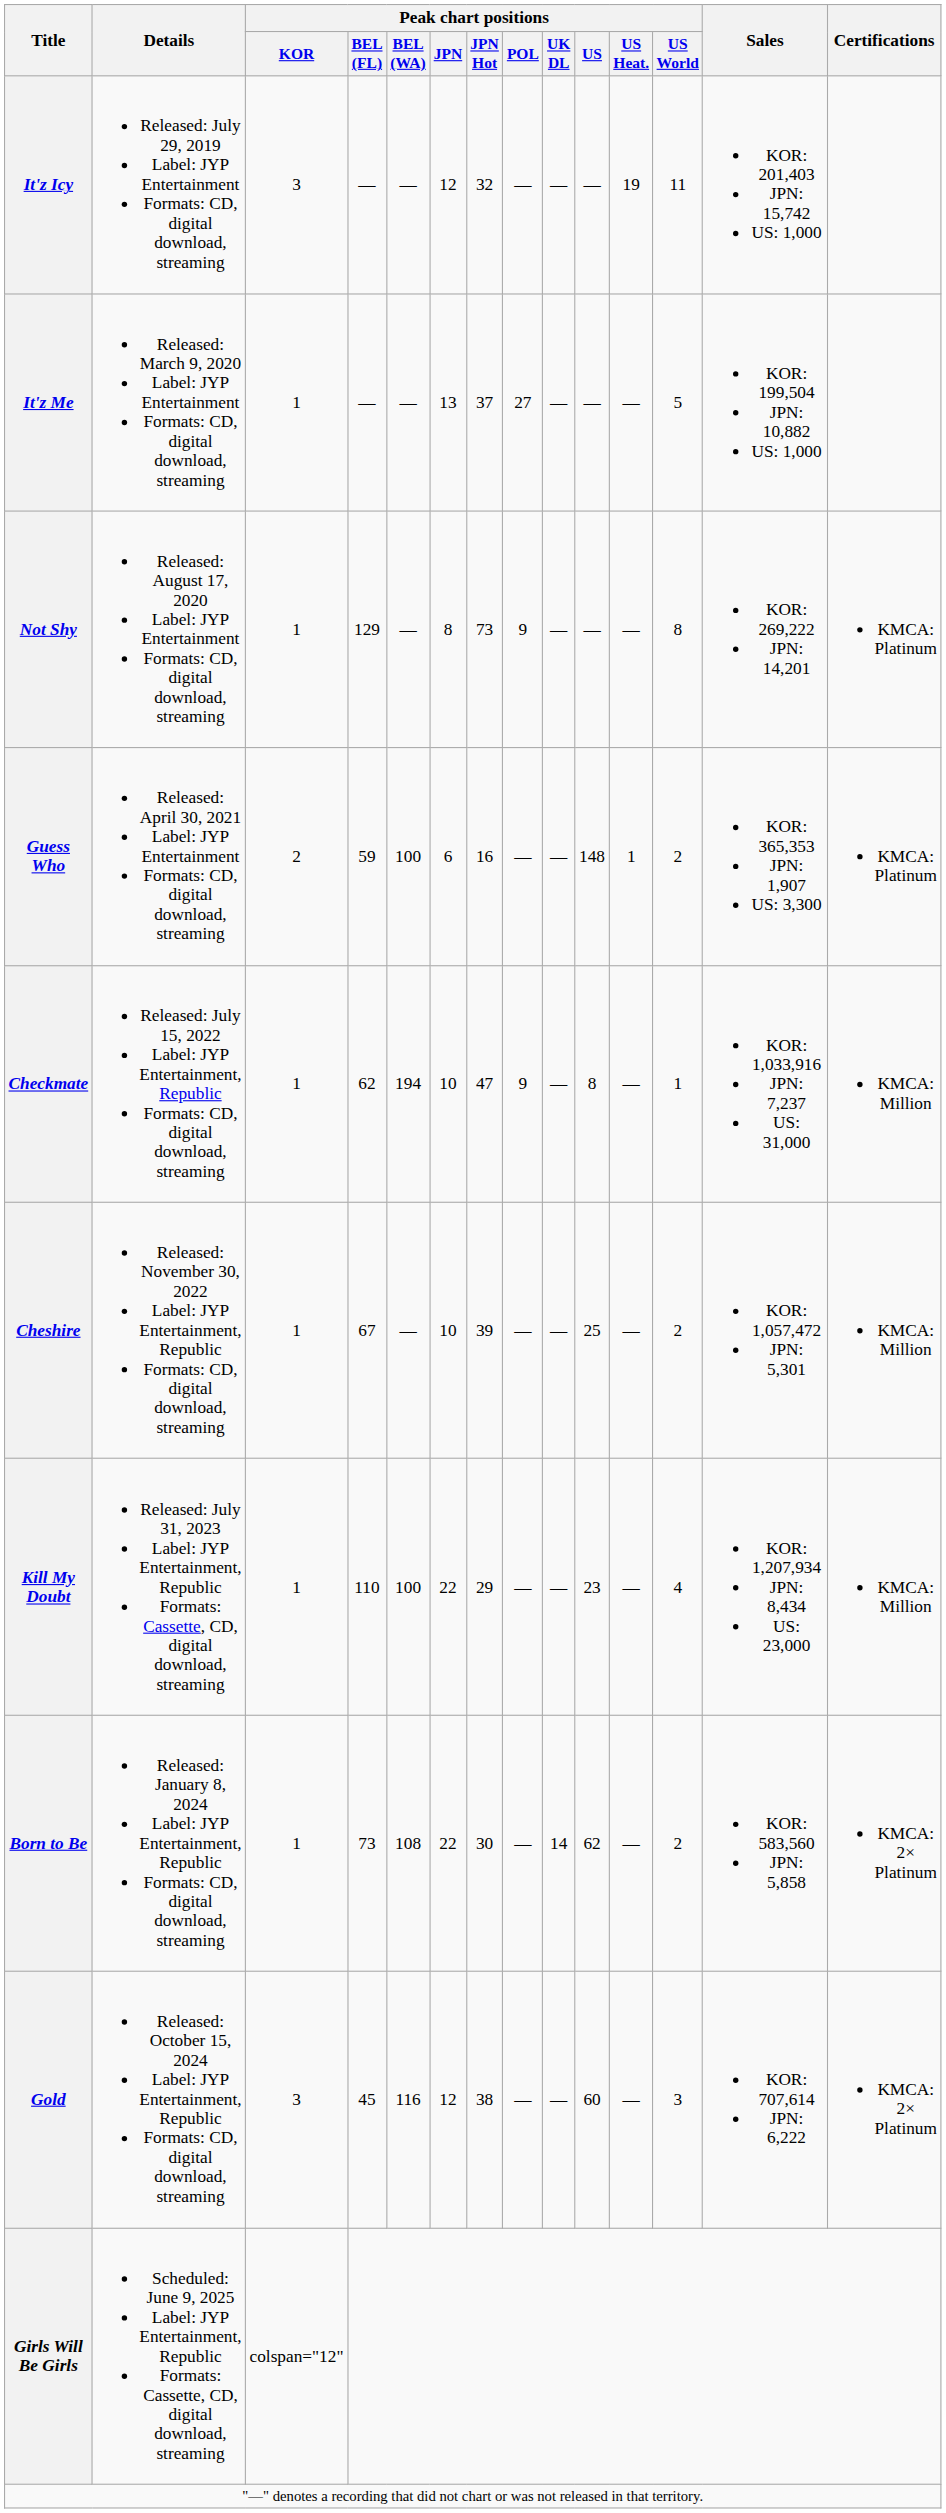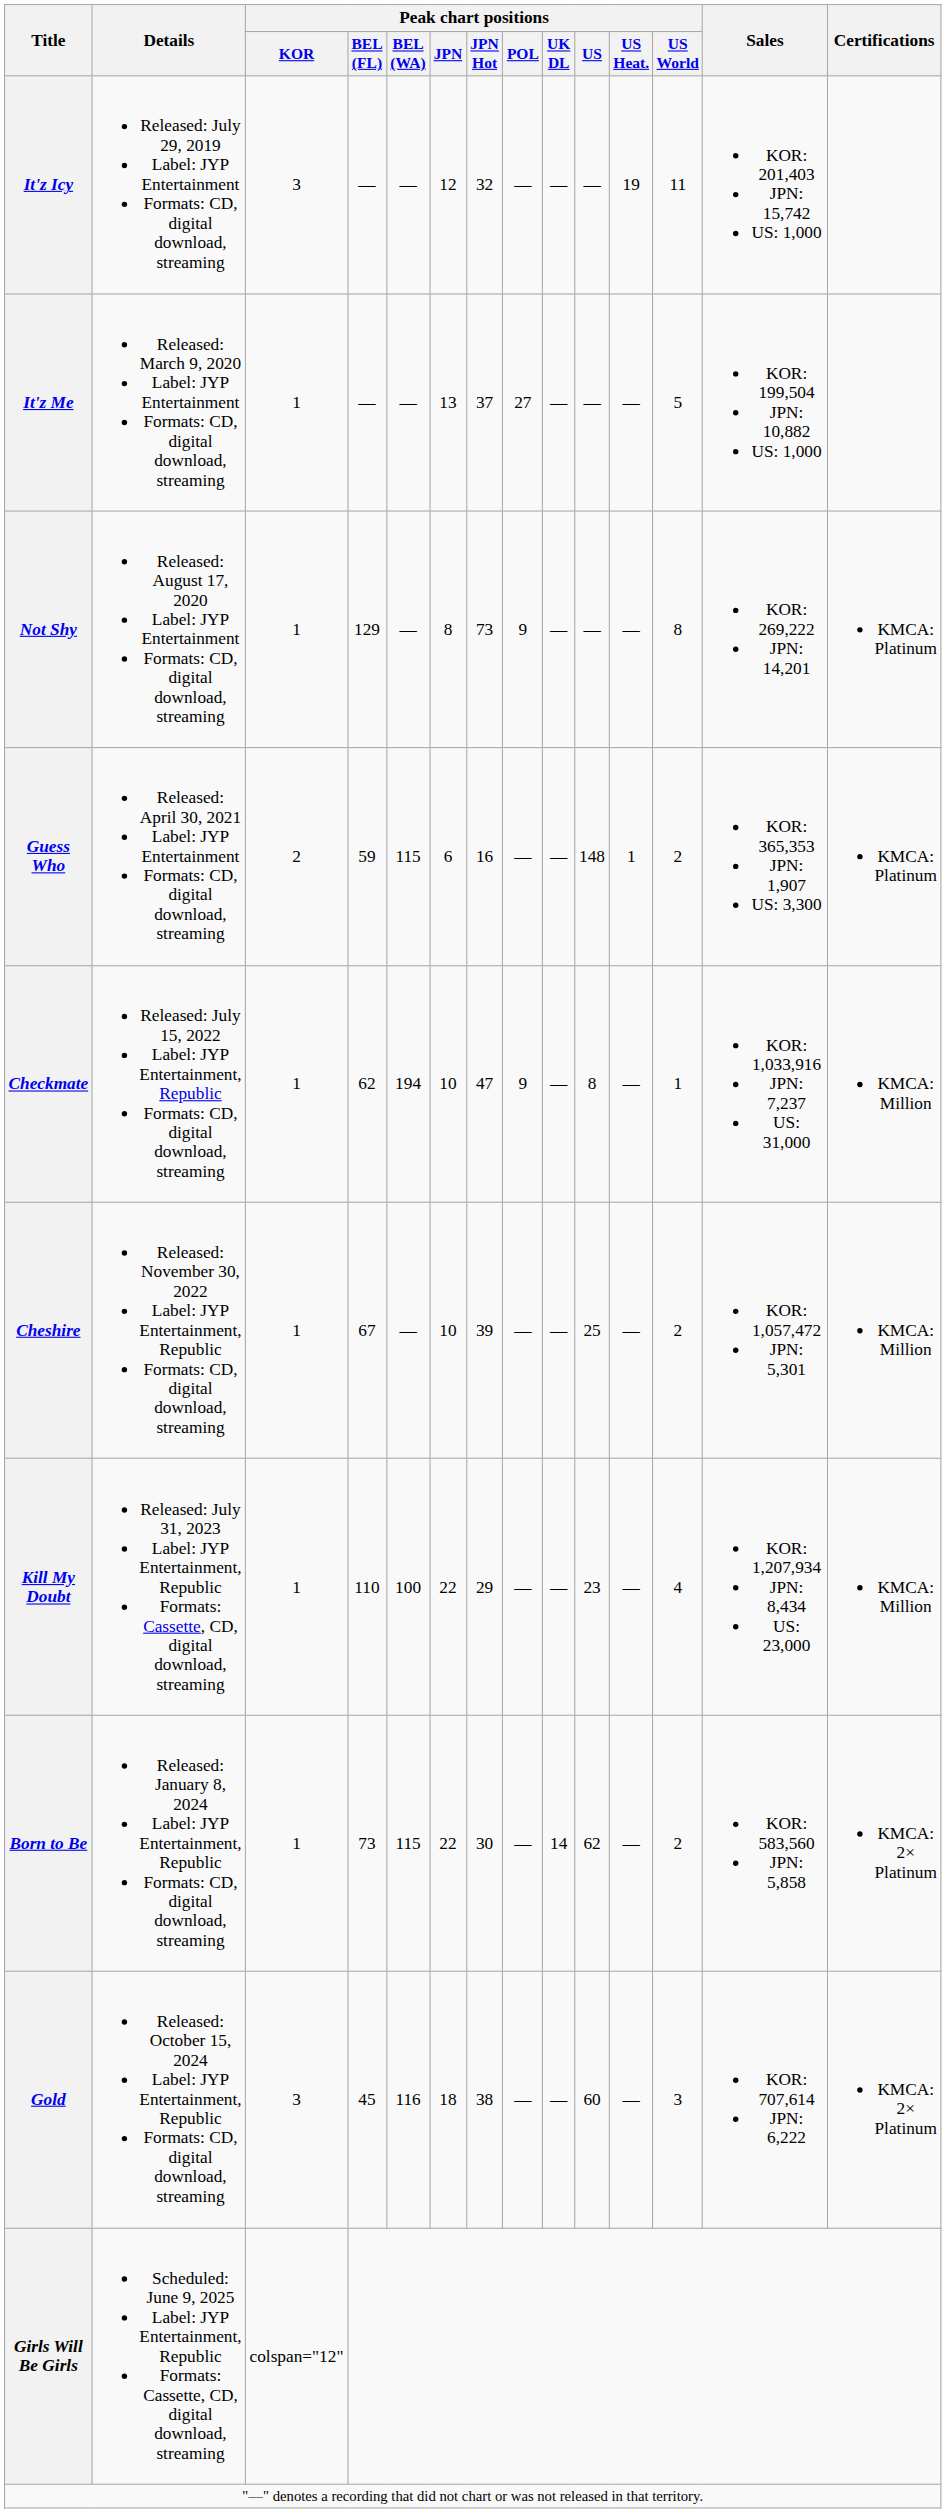(408, 856) 100 -> (408, 856) 115
(408, 1843) 108 -> (408, 1843) 115
(448, 2099) 12 -> (448, 2099) 18
